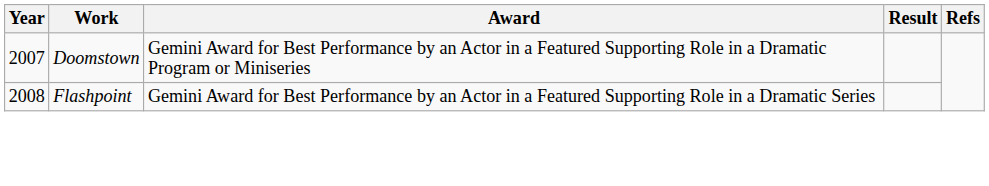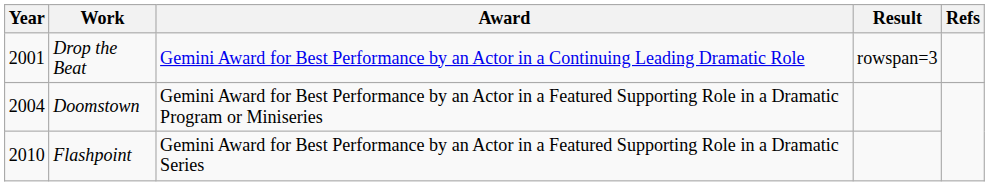+ row: (85, 57)
(27, 57) 2007 -> (27, 106) 2004
(27, 96) 2008 -> (27, 155) 2010
